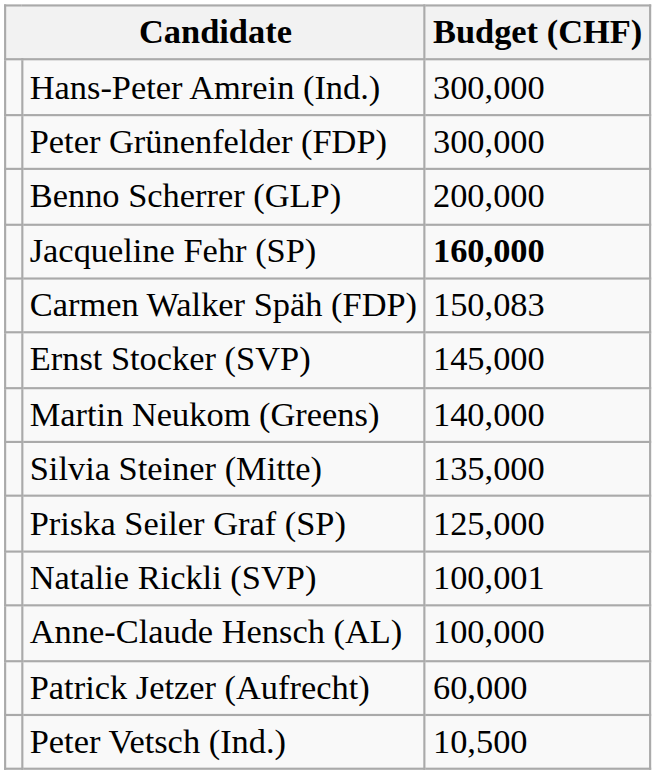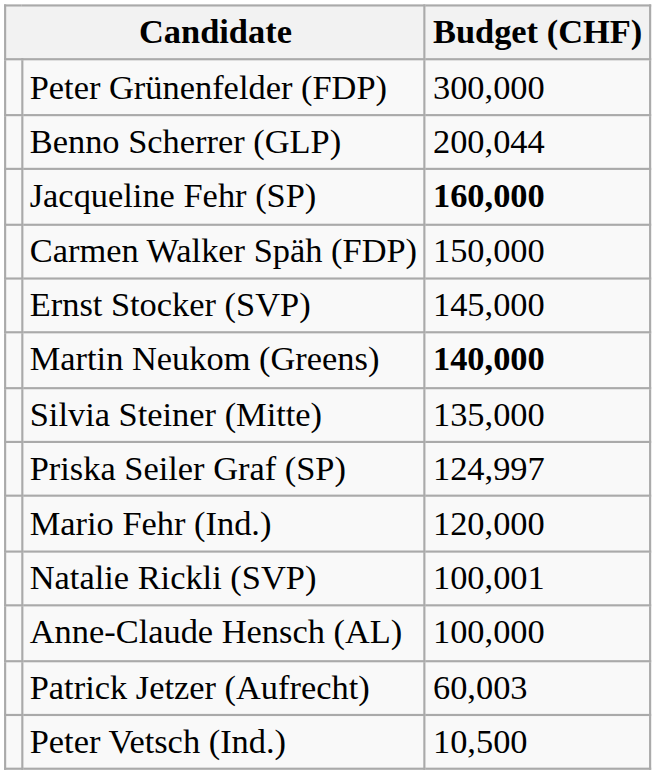- row: (205, 86)
(489, 195) 200,000 -> (489, 141) 200,044
(489, 304) 150,083 -> (489, 250) 150,000
(489, 414) normal -> (489, 359) bold
(489, 523) 125,000 -> (489, 468) 124,997
+ row: (151, 523)
(480, 686) 60,000 -> (480, 686) 60,003
